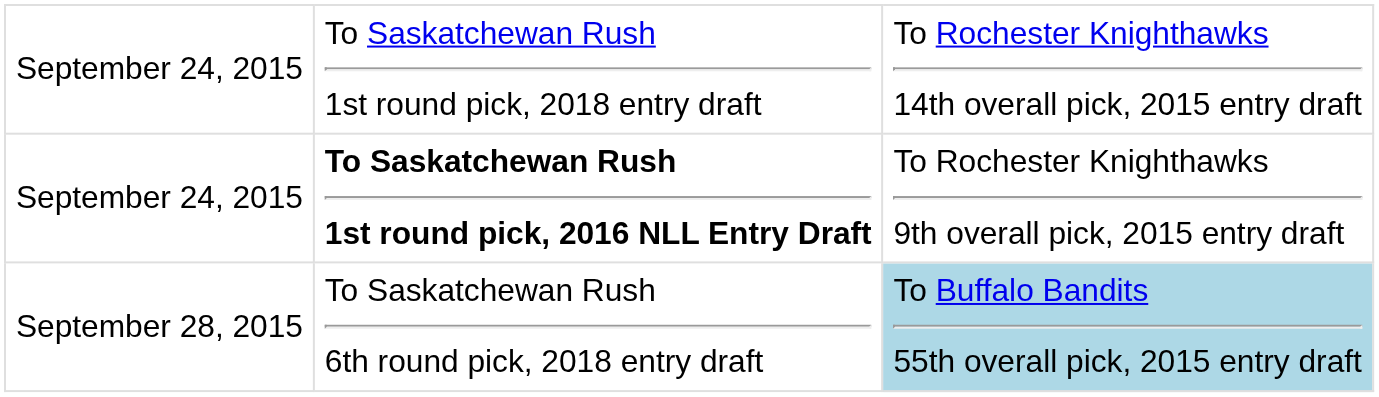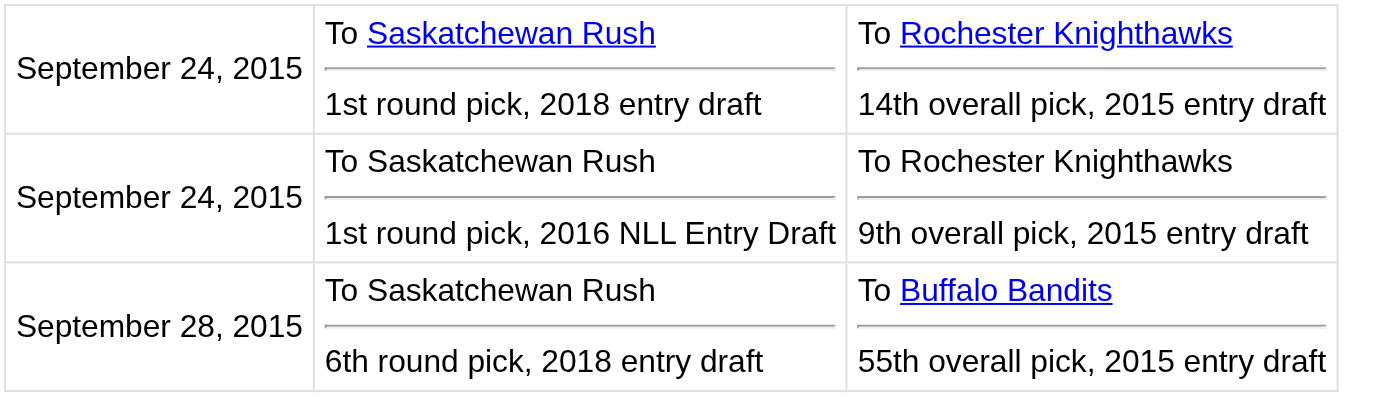(598, 197) bold -> (580, 197) normal
(1128, 326) lightblue background -> (1092, 326) no background
